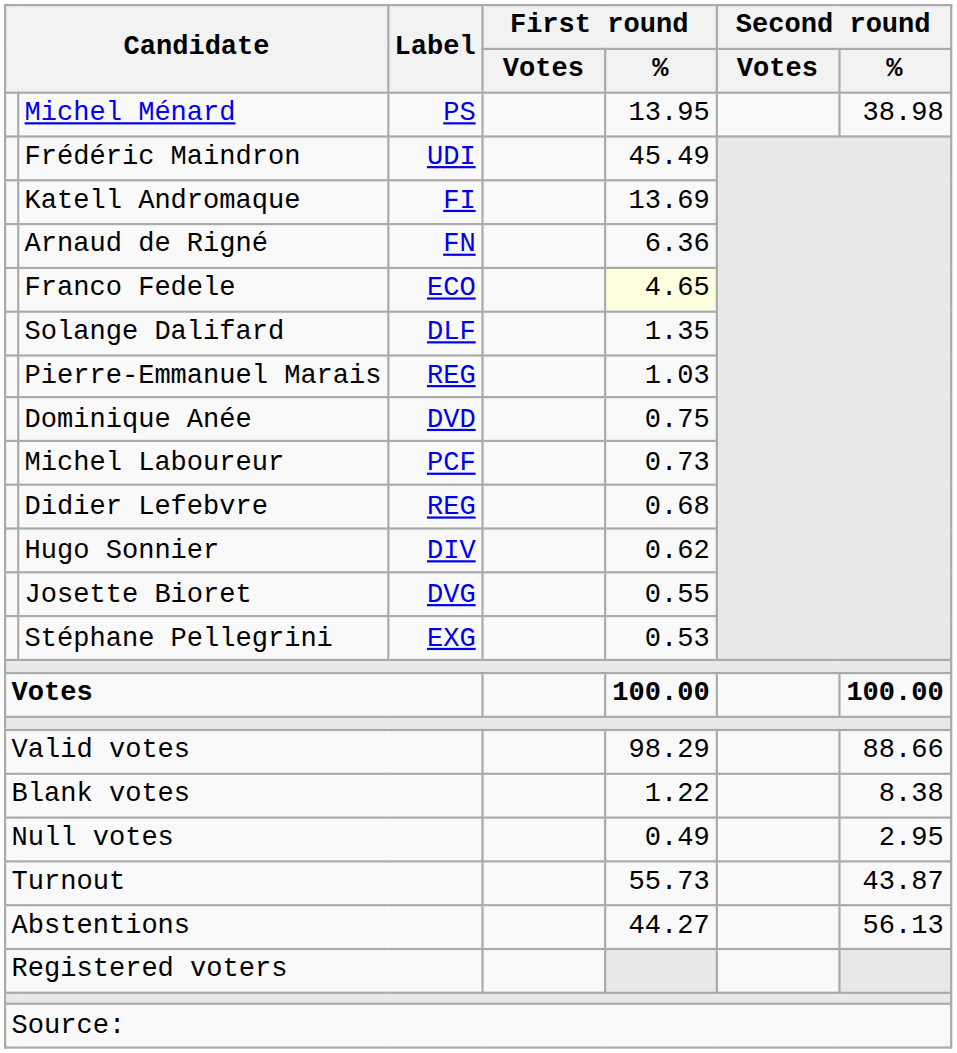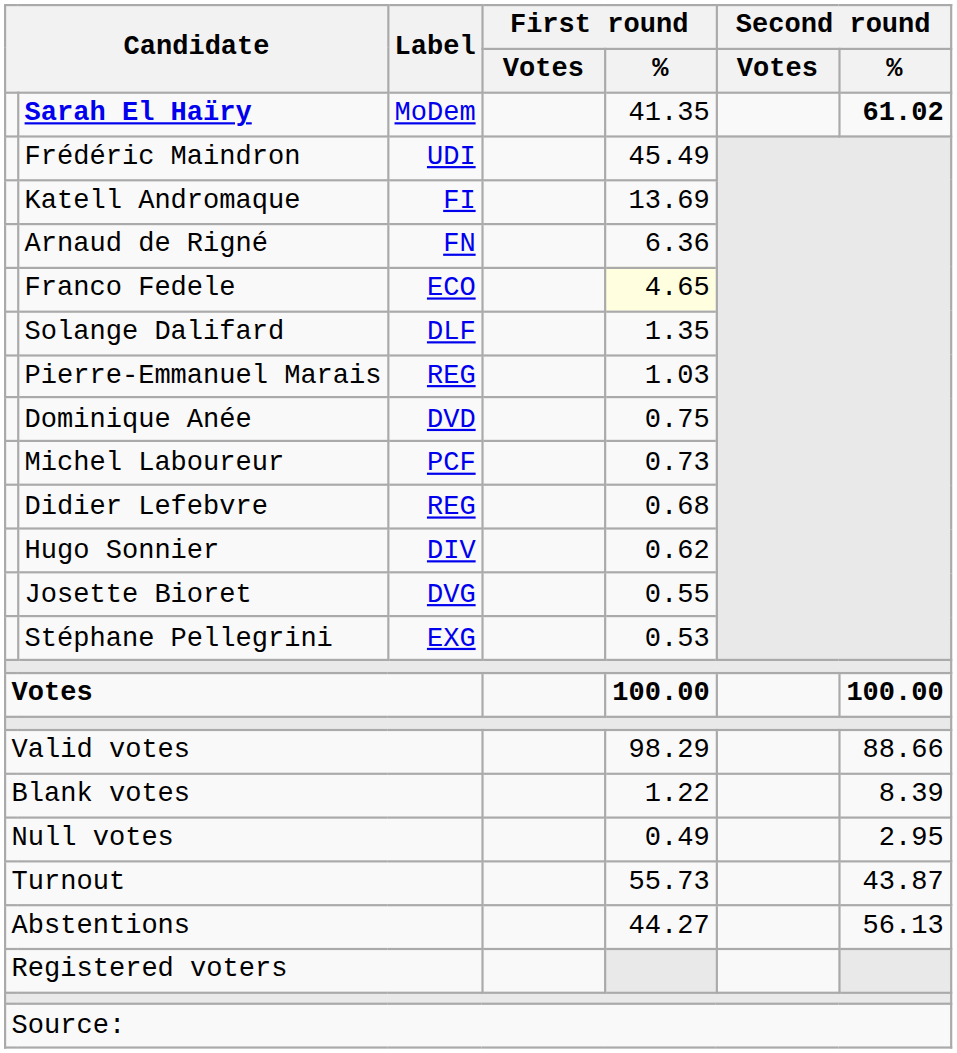+ row: (138, 115)
- row: (130, 115)
(911, 796) 8.38 -> (911, 796) 8.39
